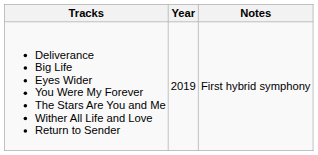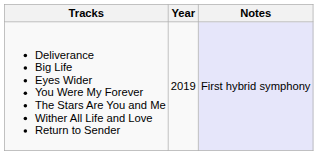(256, 86) no background -> (256, 86) lavender background
